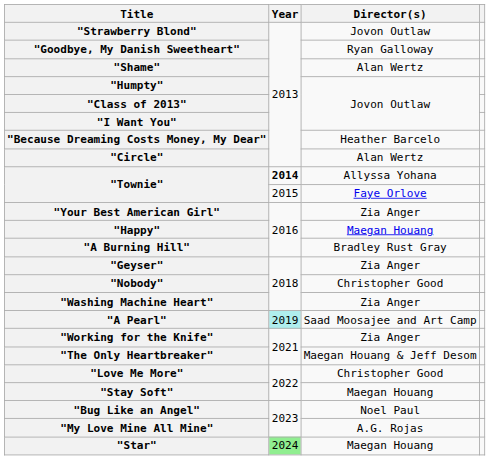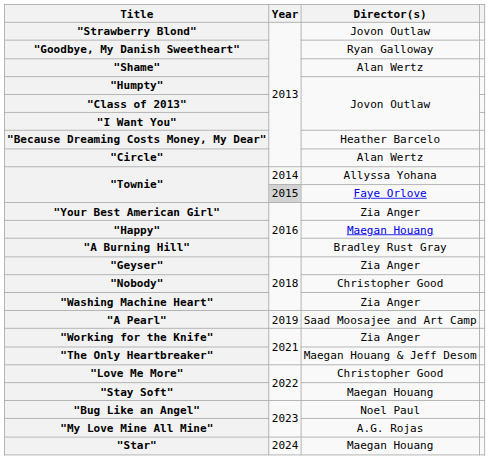(285, 176) bold -> (285, 176) normal
(285, 194) no background -> (285, 194) lightgrey background
(285, 320) paleturquoise background -> (285, 320) no background
(285, 446) lightgreen background -> (285, 446) no background
